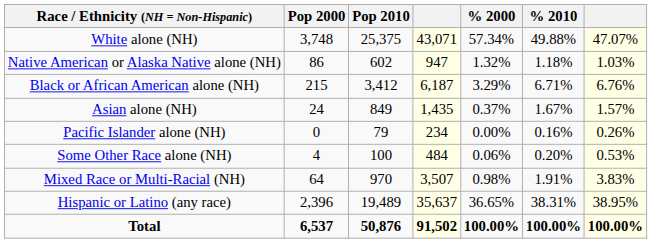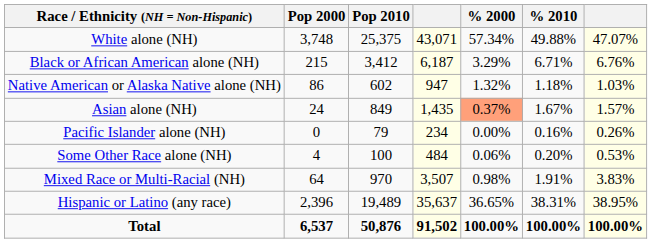rows swapped: (144, 86) <-> (144, 62)
(491, 109) no background -> (491, 109) lightsalmon background
